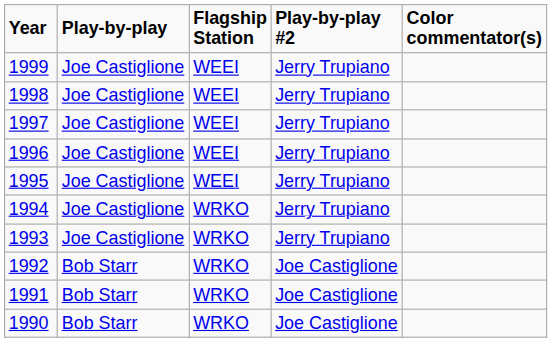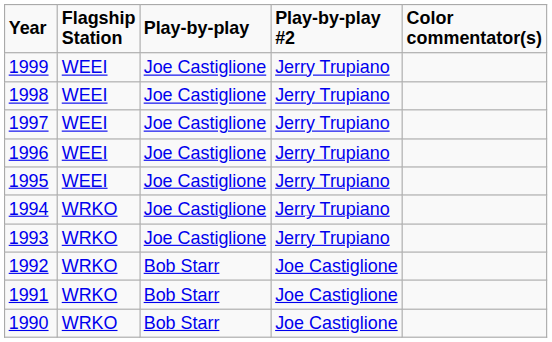columns swapped: (230, 28) <-> (115, 28)
